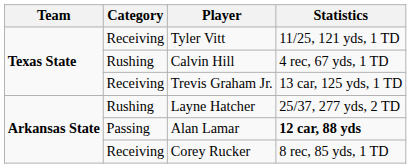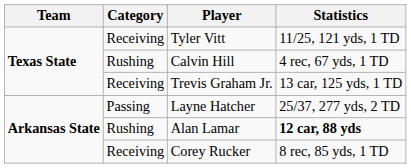(130, 106) Rushing -> (128, 106) Passing
(128, 128) Passing -> (130, 128) Rushing
